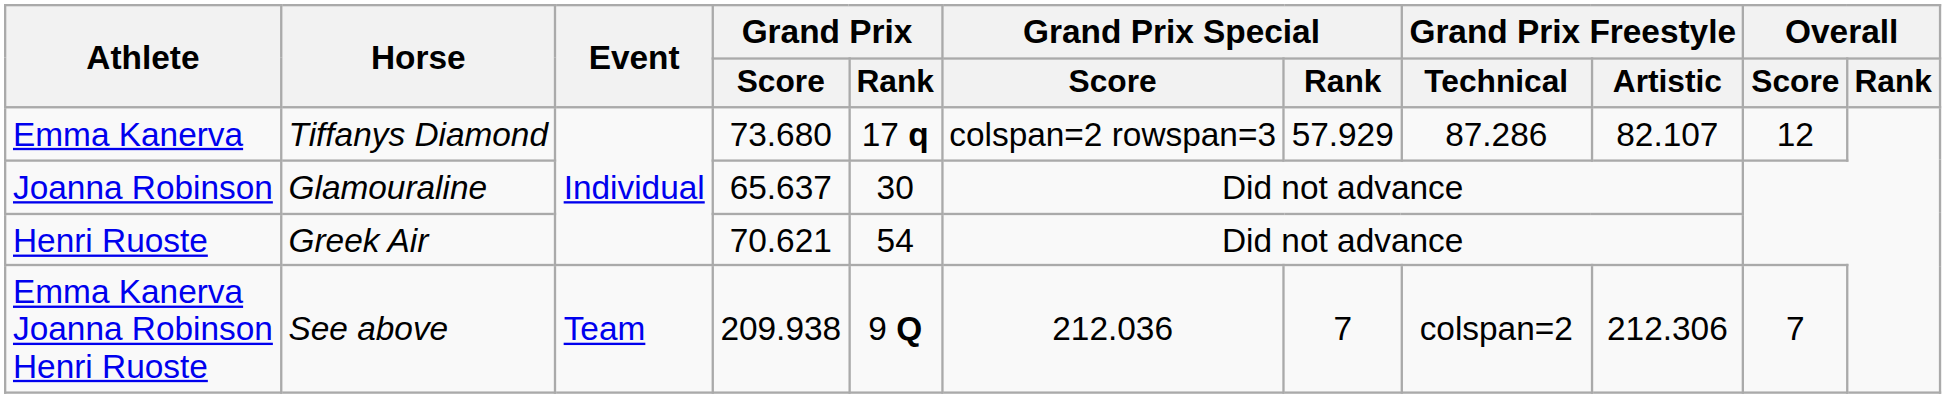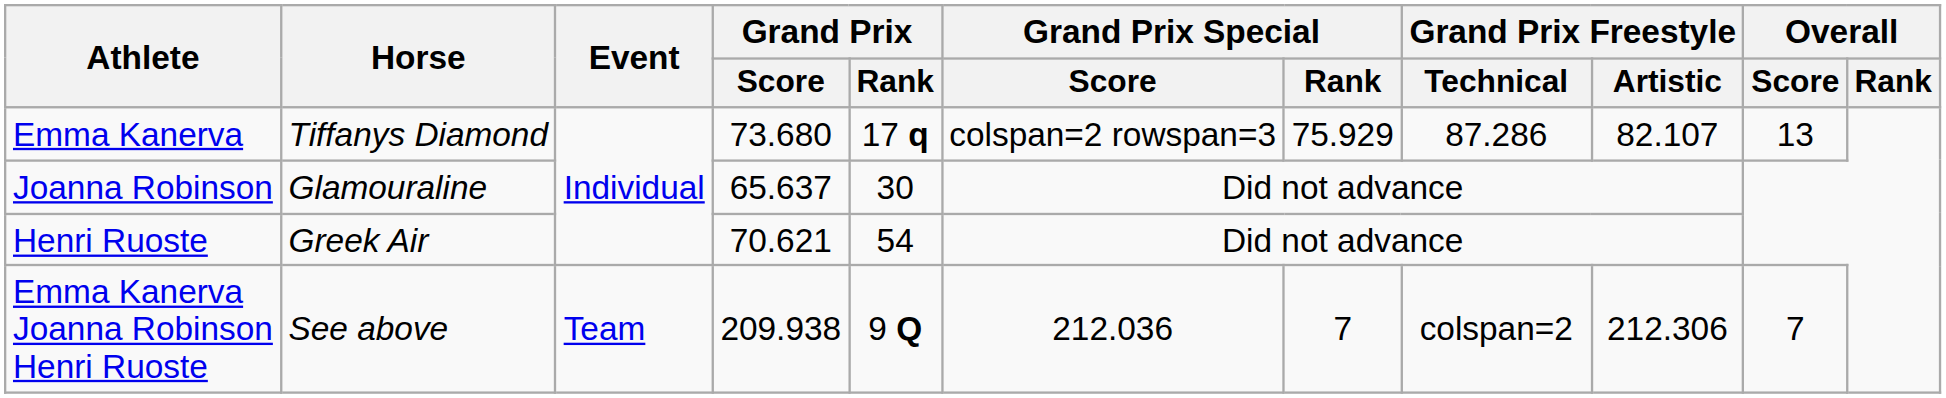(1343, 135) 57.929 -> (1343, 135) 75.929
(1795, 135) 12 -> (1795, 135) 13
